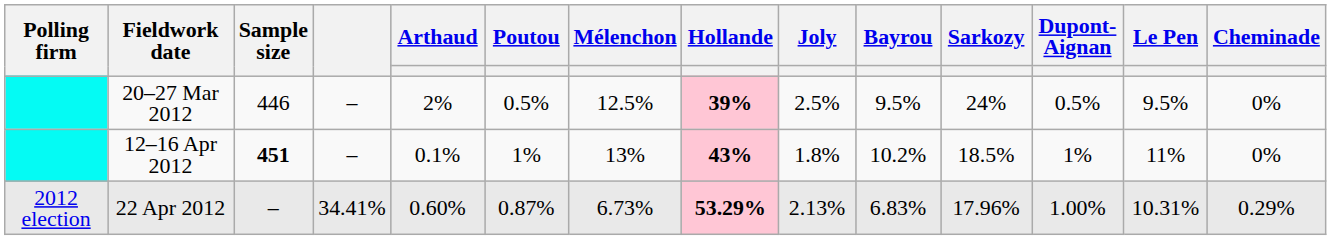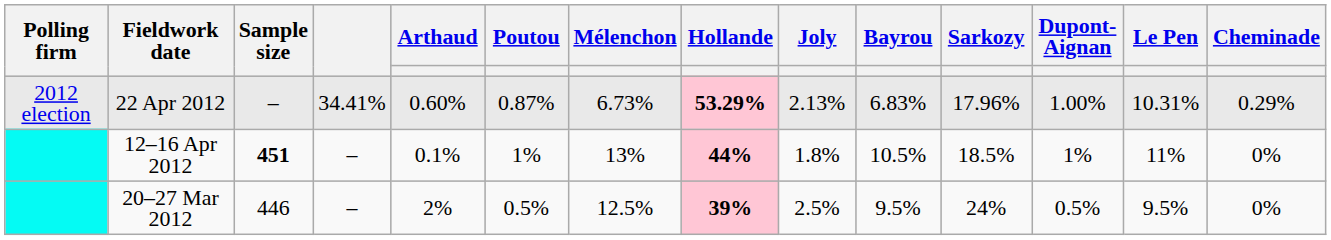rows swapped: (170, 208) <-> (170, 103)
(730, 155) 43% -> (730, 155) 44%
(898, 155) 10.2% -> (898, 155) 10.5%
